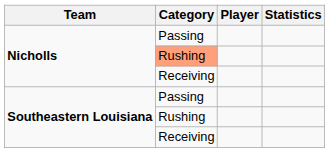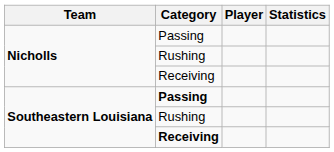(182, 56) lightsalmon background -> (182, 56) no background
(181, 96) normal -> (183, 96) bold
(186, 137) normal -> (189, 137) bold
